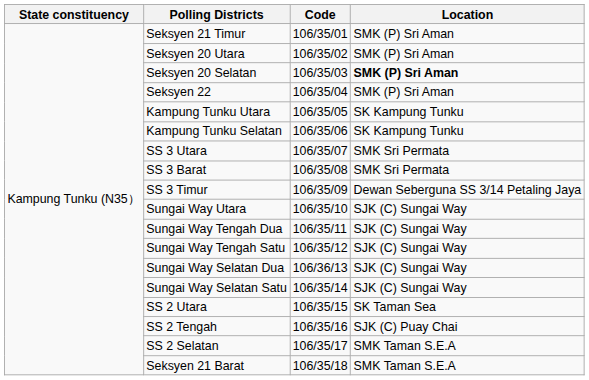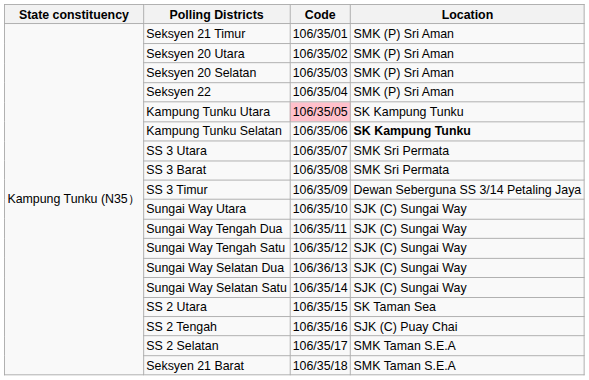(406, 72) bold -> (404, 72) normal
(320, 111) no background -> (320, 111) pink background
(409, 131) normal -> (412, 131) bold
